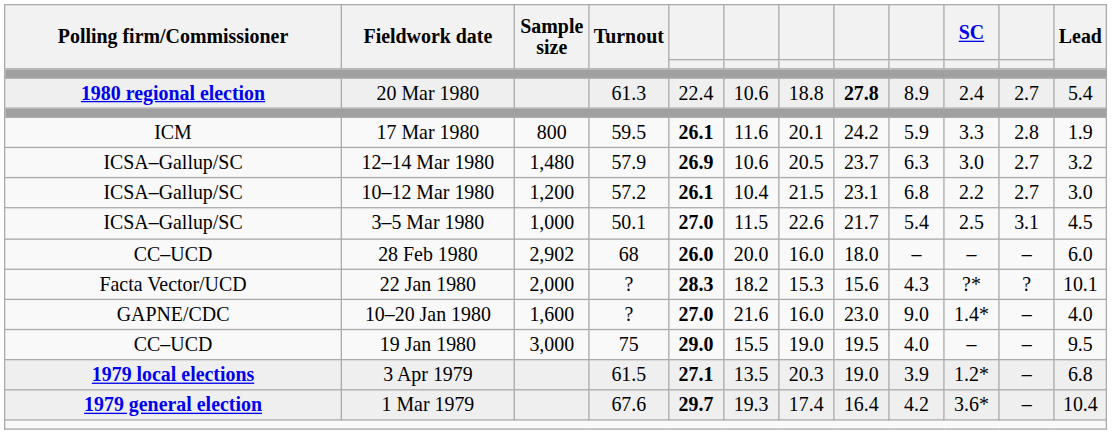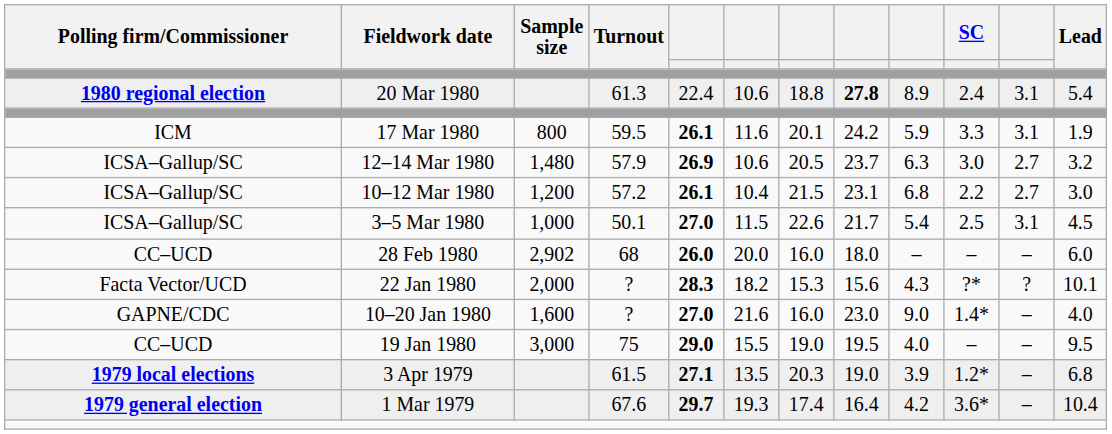(1027, 93) 2.7 -> (1027, 93) 3.1
(1027, 132) 2.8 -> (1027, 132) 3.1
